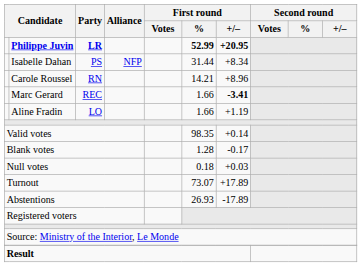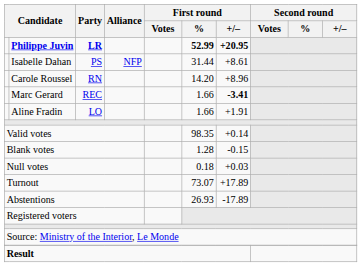(237, 62) +8.34 -> (237, 62) +8.61
(203, 79) 14.21 -> (203, 79) 14.20
(237, 112) +1.19 -> (237, 112) +1.91
(238, 149) -0.17 -> (238, 149) -0.15
